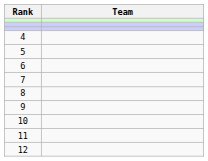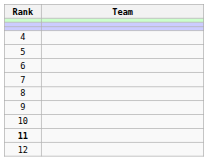(23, 135) normal -> (23, 135) bold
